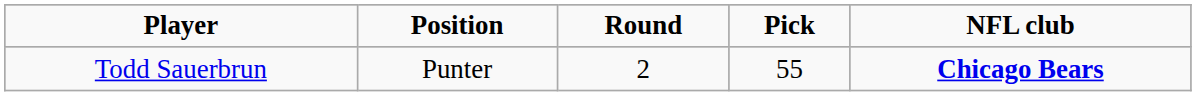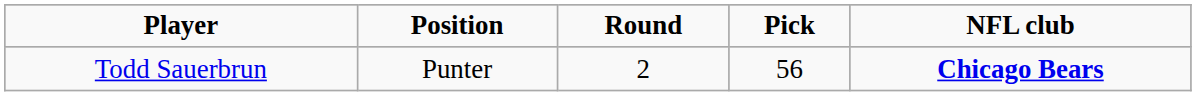(789, 68) 55 -> (789, 68) 56
